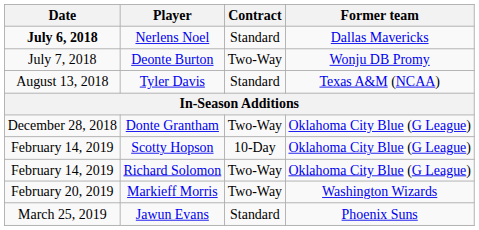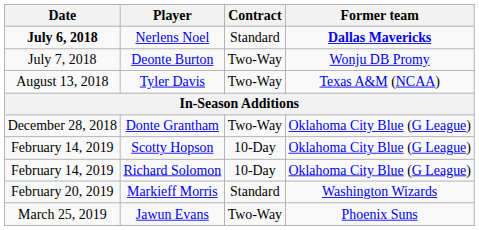(380, 37) normal -> (380, 37) bold
(255, 81) Standard -> (255, 81) Two-Way
(255, 170) Two-Way -> (255, 170) 10-Day
(255, 192) Two-Way -> (255, 192) Standard
(255, 214) Standard -> (255, 214) Two-Way
